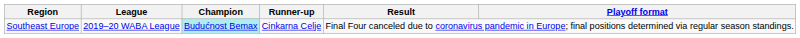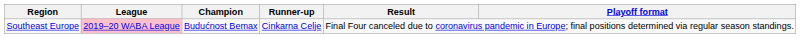(132, 26) no background -> (132, 26) pink background
(221, 26) paleturquoise background -> (221, 26) no background
